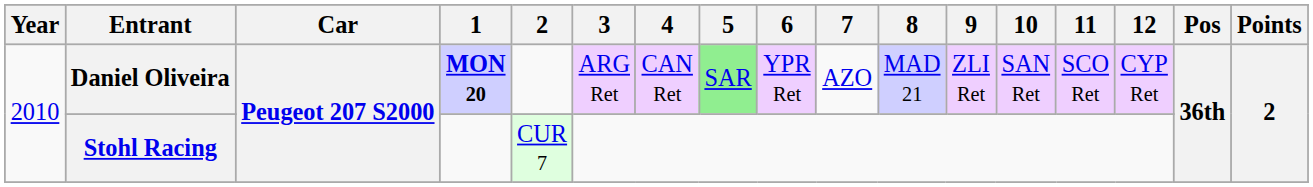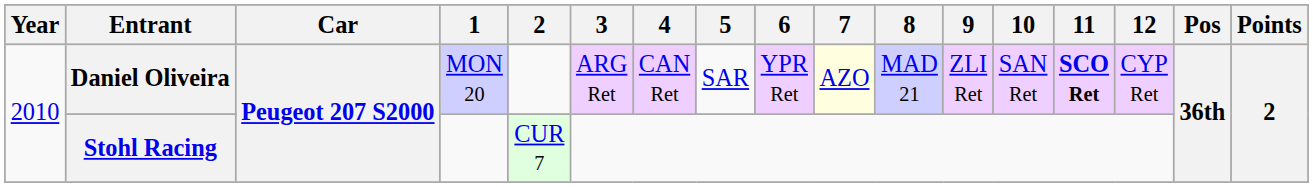(476, 78) bold -> (474, 77) normal
(728, 78) lightgreen background -> (725, 78) no background
(847, 78) no background -> (845, 78) lightyellow background
(1085, 77) normal -> (1084, 78) bold
